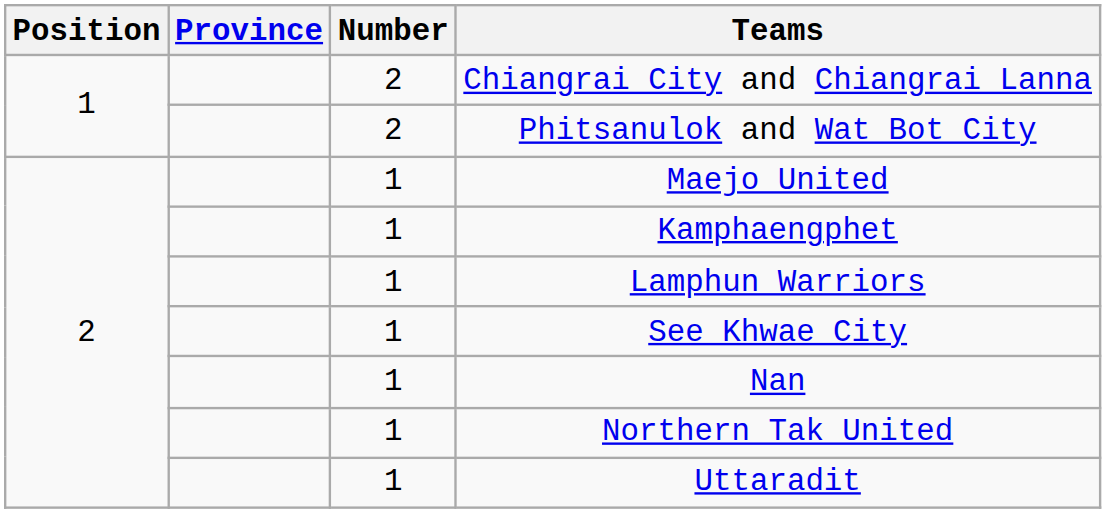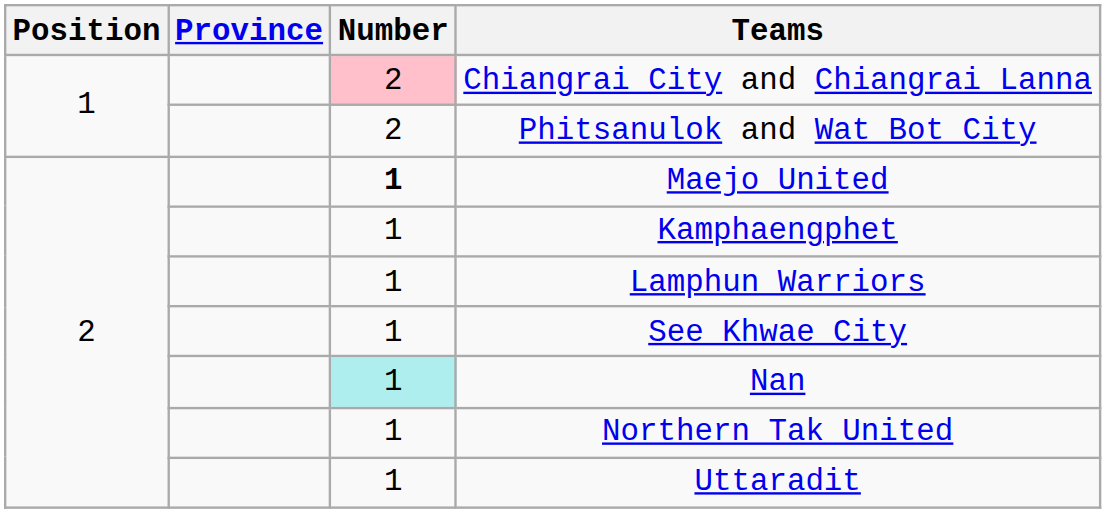(393, 81) no background -> (393, 81) pink background
(393, 181) normal -> (393, 181) bold
(393, 382) no background -> (393, 382) paleturquoise background
